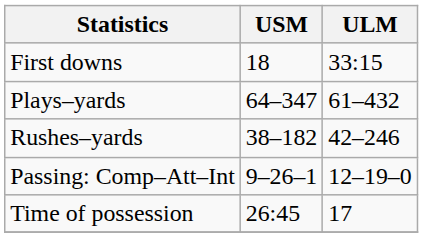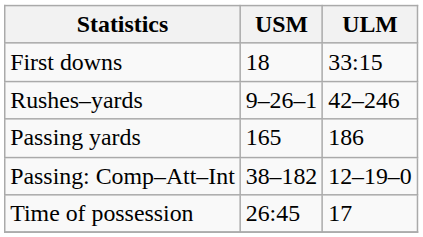- row: (68, 99)
(282, 137) 38–182 -> (282, 99) 9–26–1
+ row: (75, 137)
(282, 175) 9–26–1 -> (282, 175) 38–182
